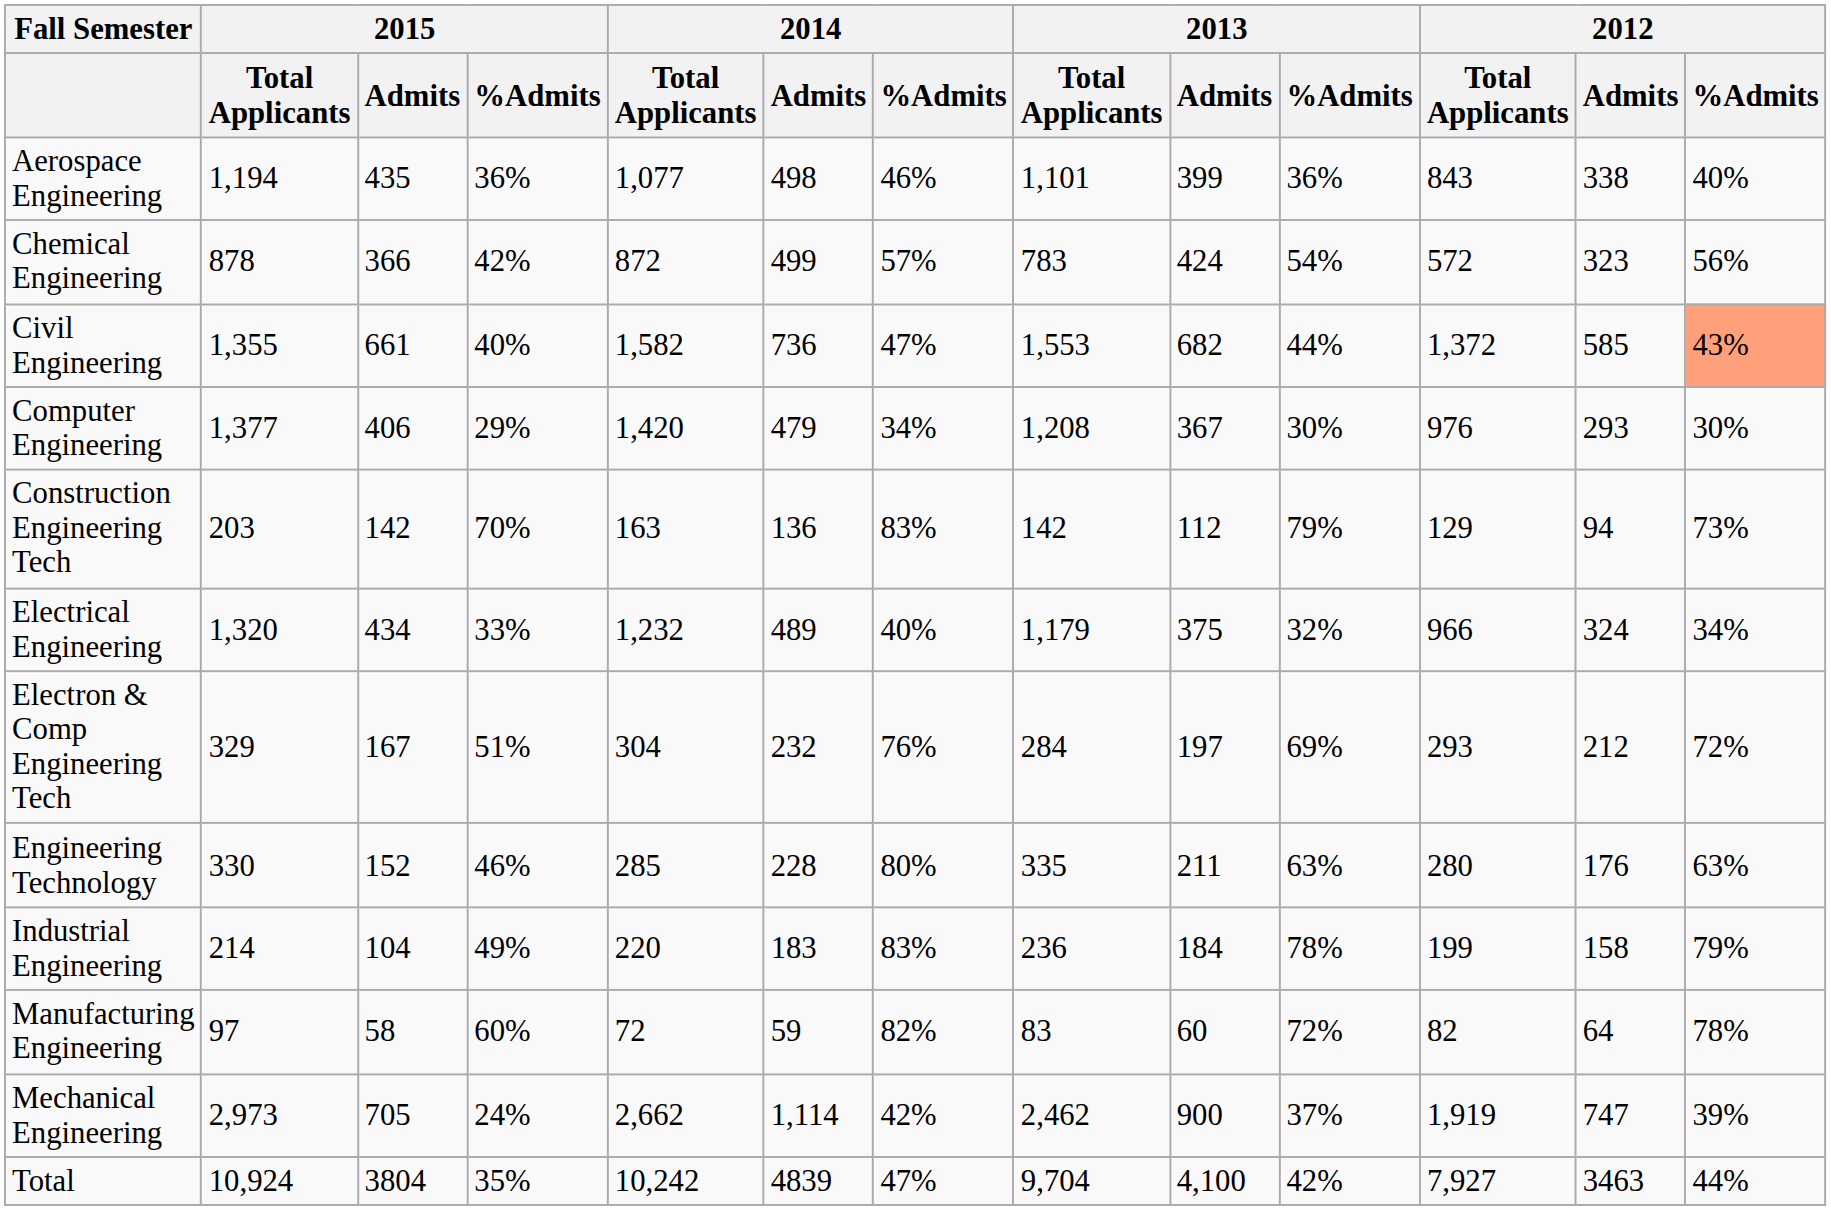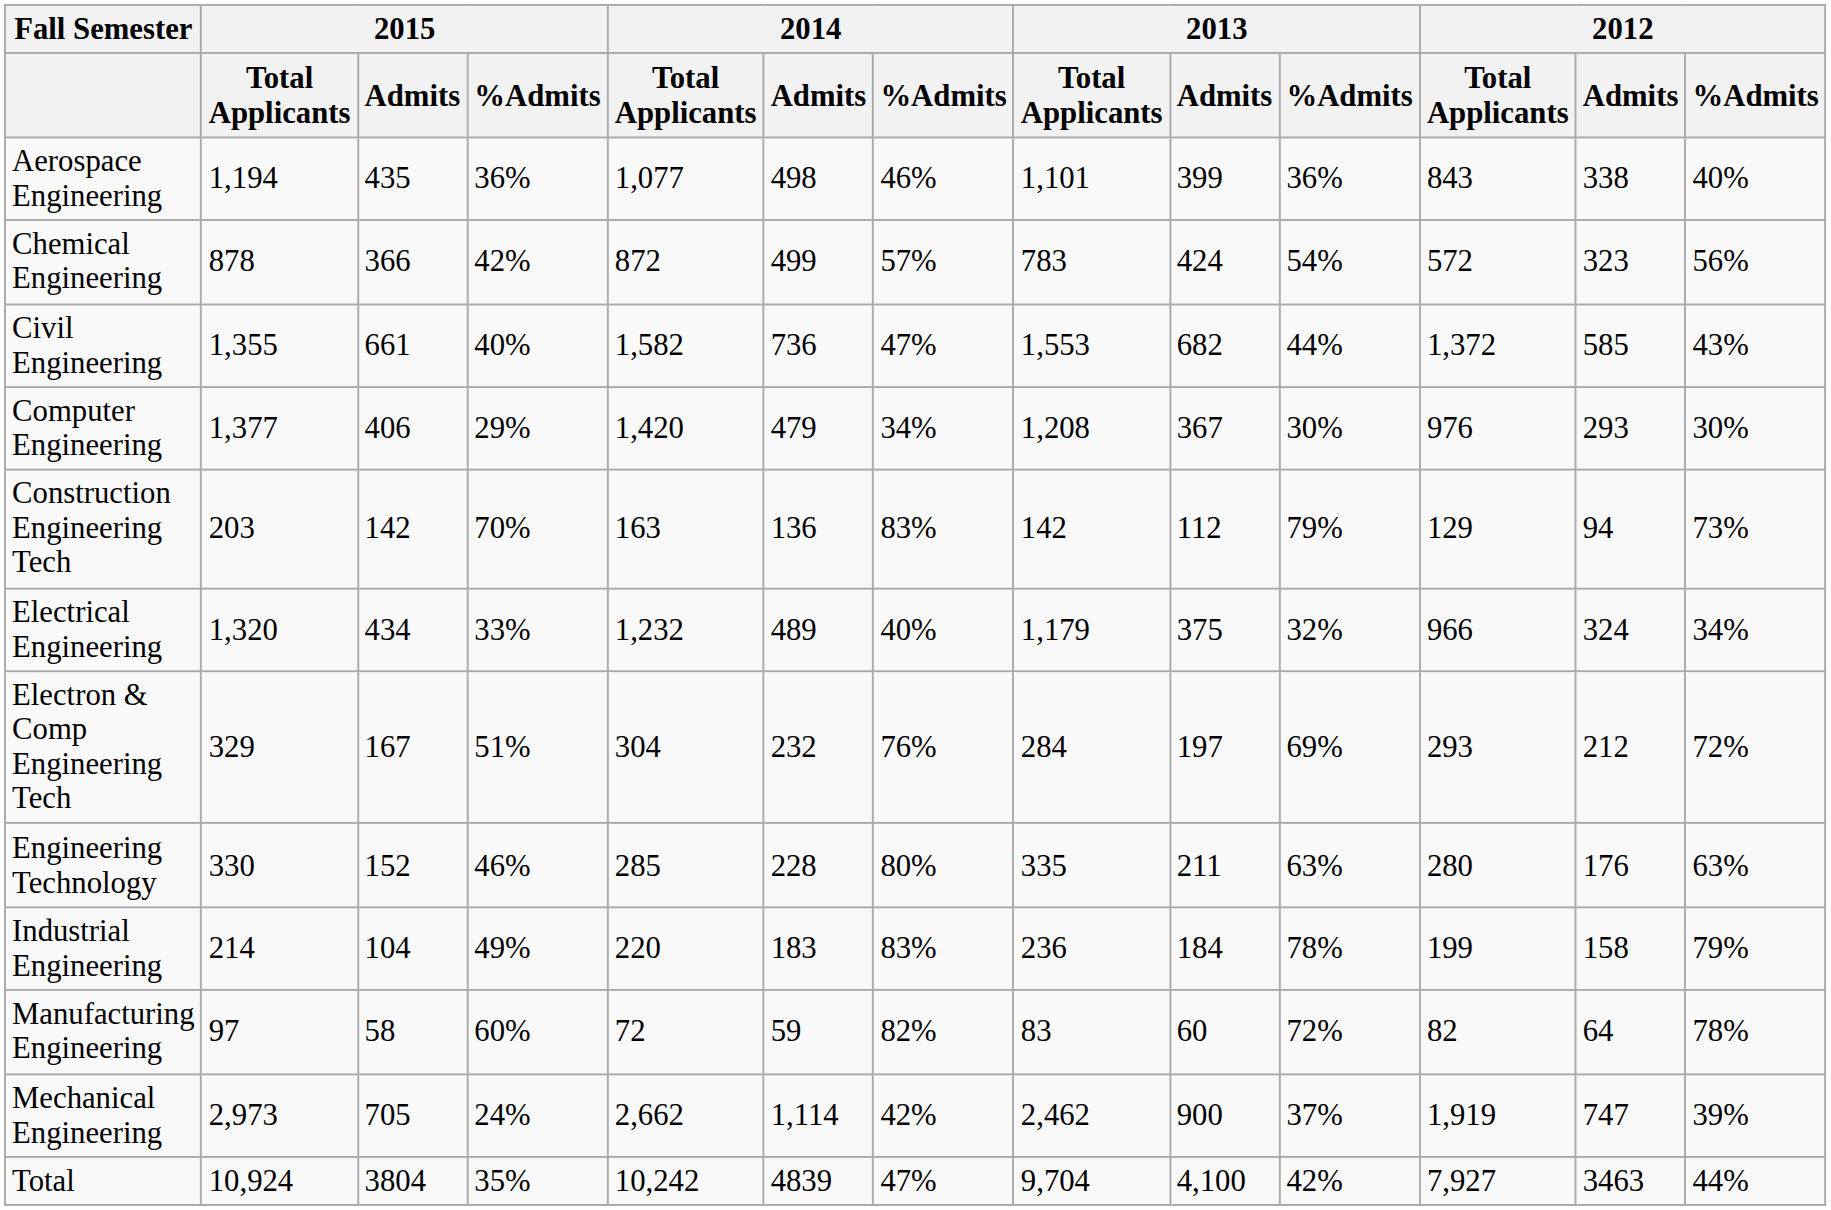(1721, 344) lightsalmon background -> (1721, 344) no background
